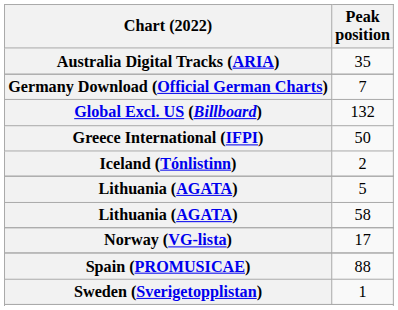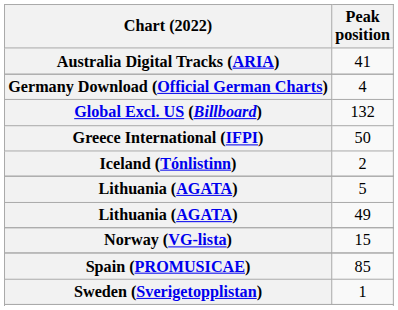(363, 61) 35 -> (363, 61) 41
(363, 86) 7 -> (363, 86) 4
(363, 214) 58 -> (363, 214) 49
(363, 240) 17 -> (363, 240) 15
(363, 266) 88 -> (363, 266) 85
